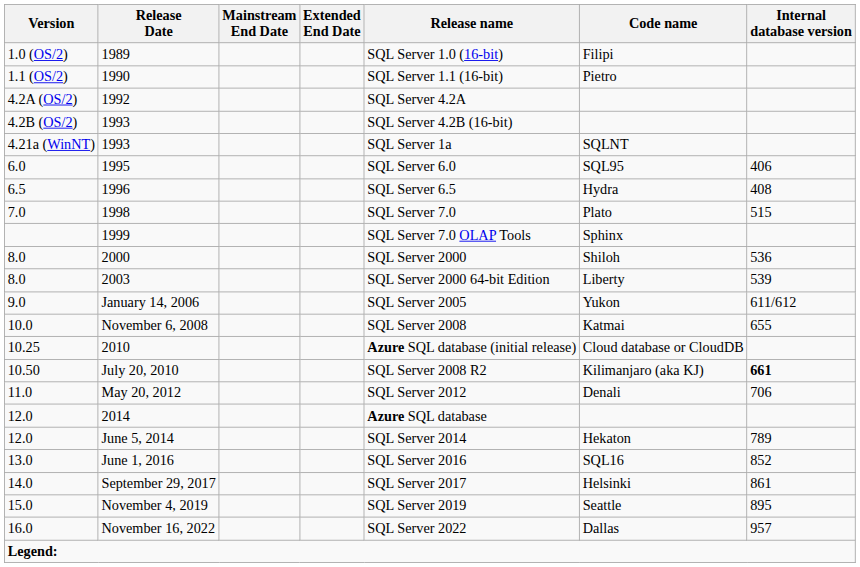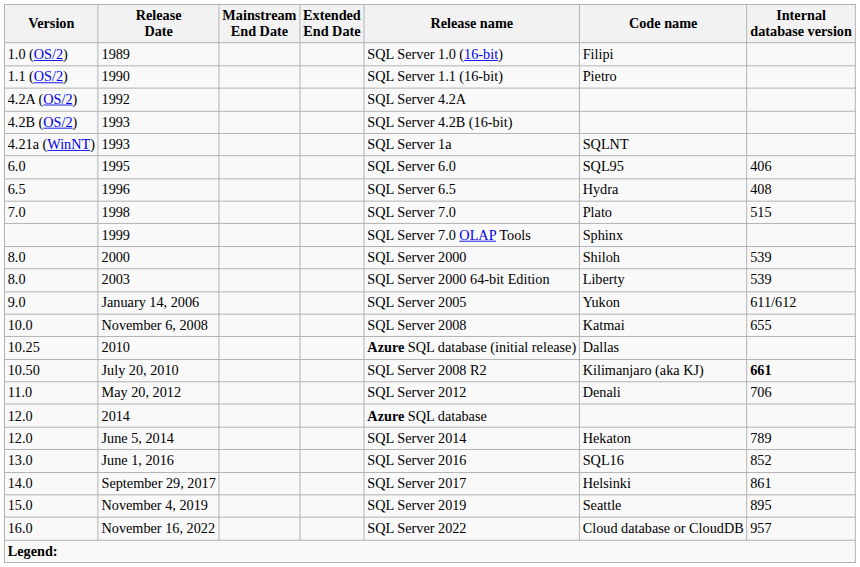(761, 257) 536 -> (761, 257) 539
(663, 347) Cloud database or CloudDB -> (601, 347) Dallas
(601, 528) Dallas -> (663, 528) Cloud database or CloudDB
